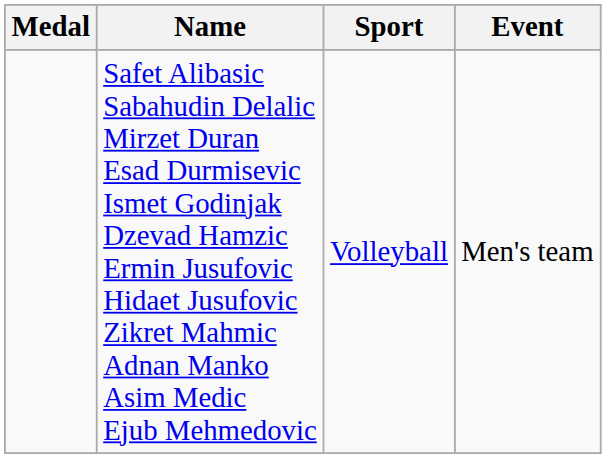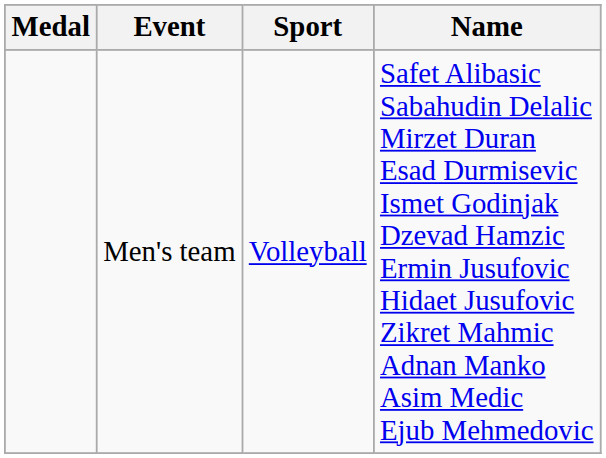columns swapped: (210, 27) <-> (527, 27)
